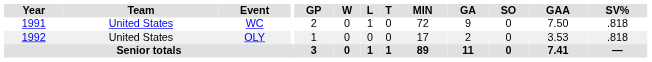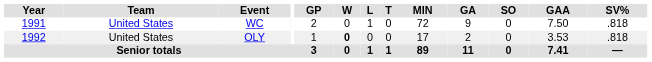(347, 37) normal -> (347, 37) bold
